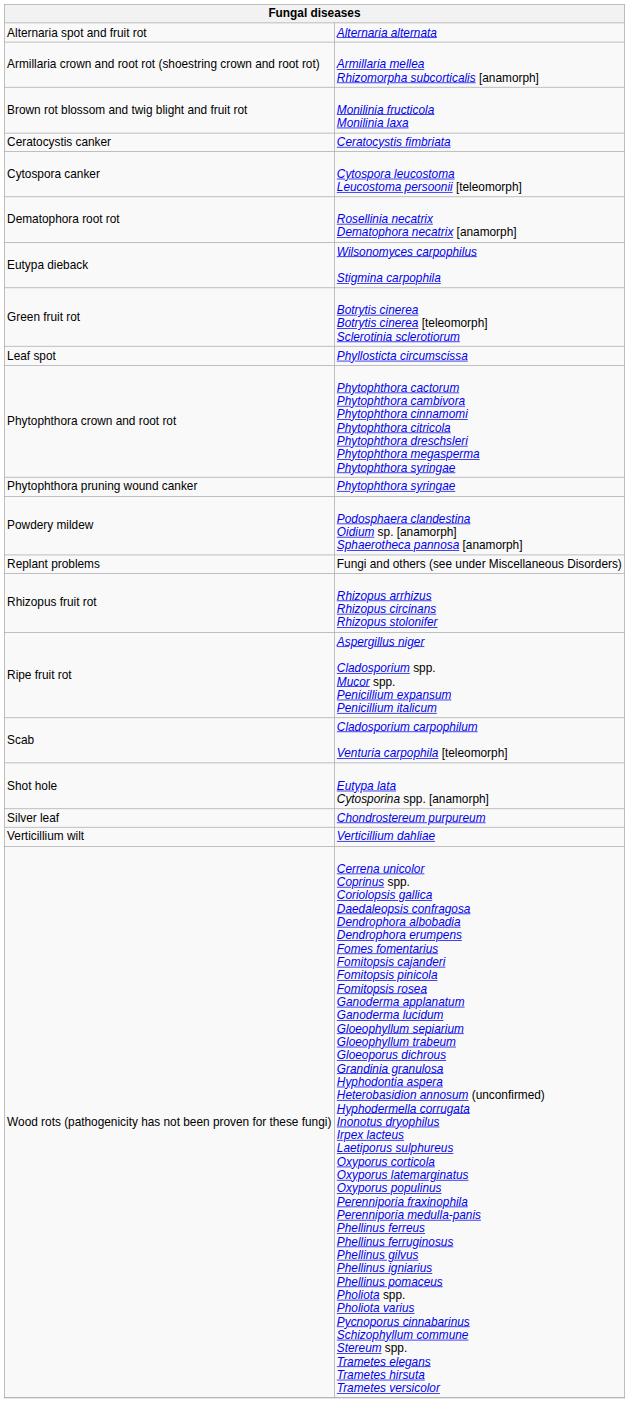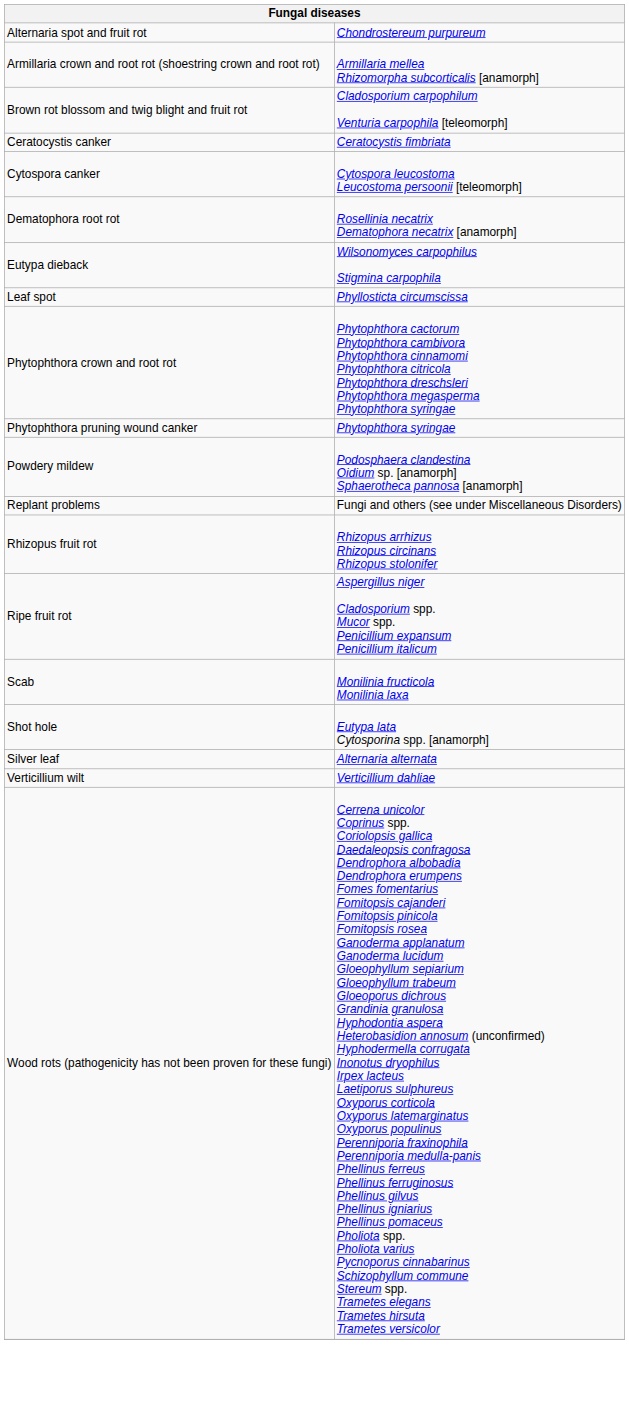(387, 32) Alternaria alternata -> (411, 32) Chondrostereum purpureum
(386, 116) Monilinia fructicola Monilinia laxa -> (422, 110) Cladosporium carpophilum Venturia carpophila [teleomorph]
- row: (44, 317)
(422, 740) Cladosporium carpophilum Venturia carpophila [teleomorph] -> (386, 688) Monilinia fructicola Monilinia laxa
(411, 818) Chondrostereum purpureum -> (387, 759) Alternaria alternata
